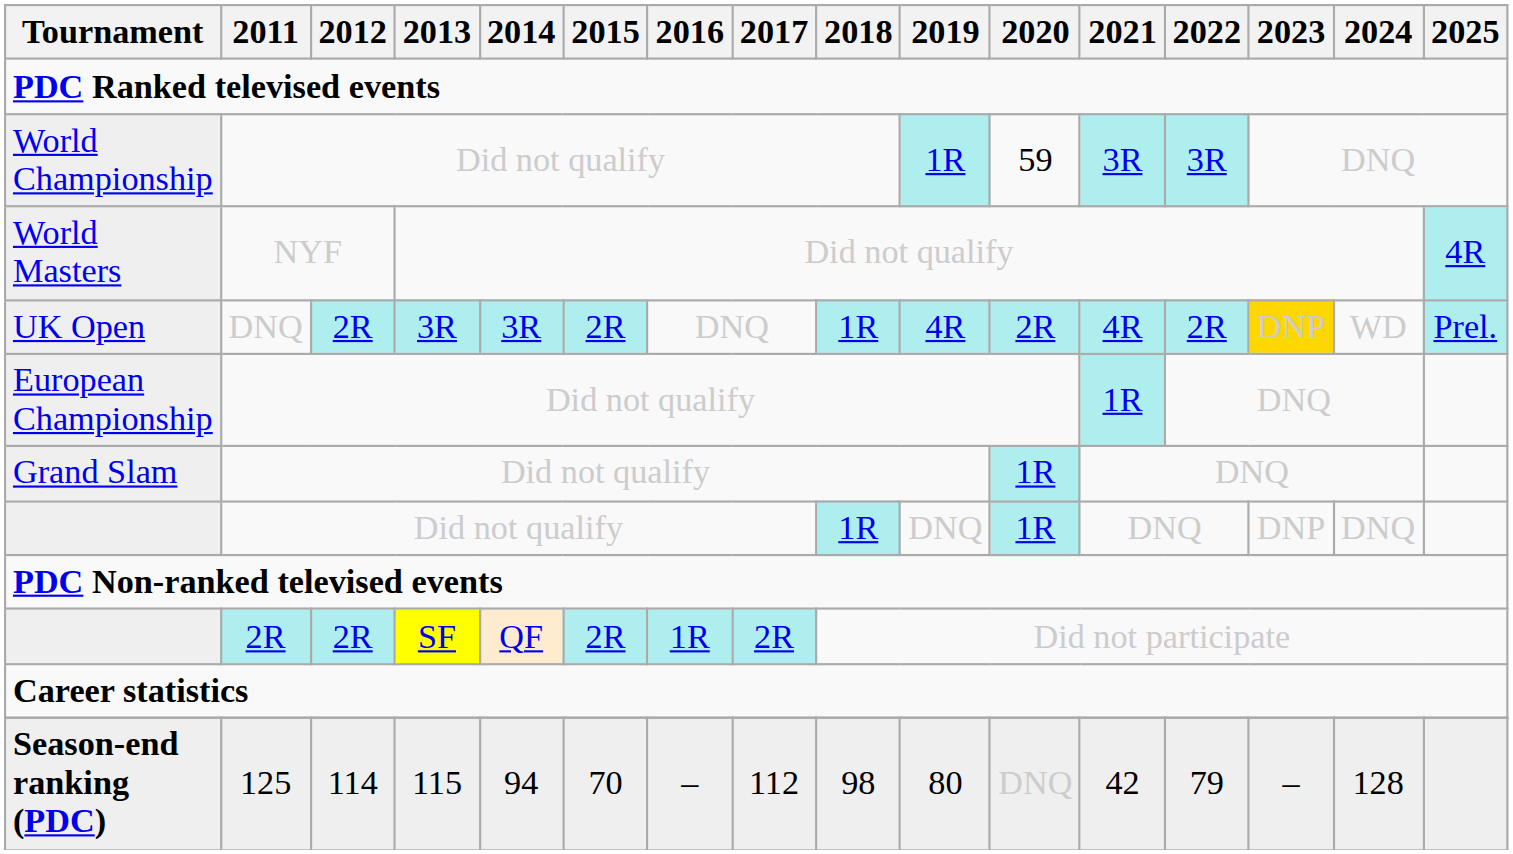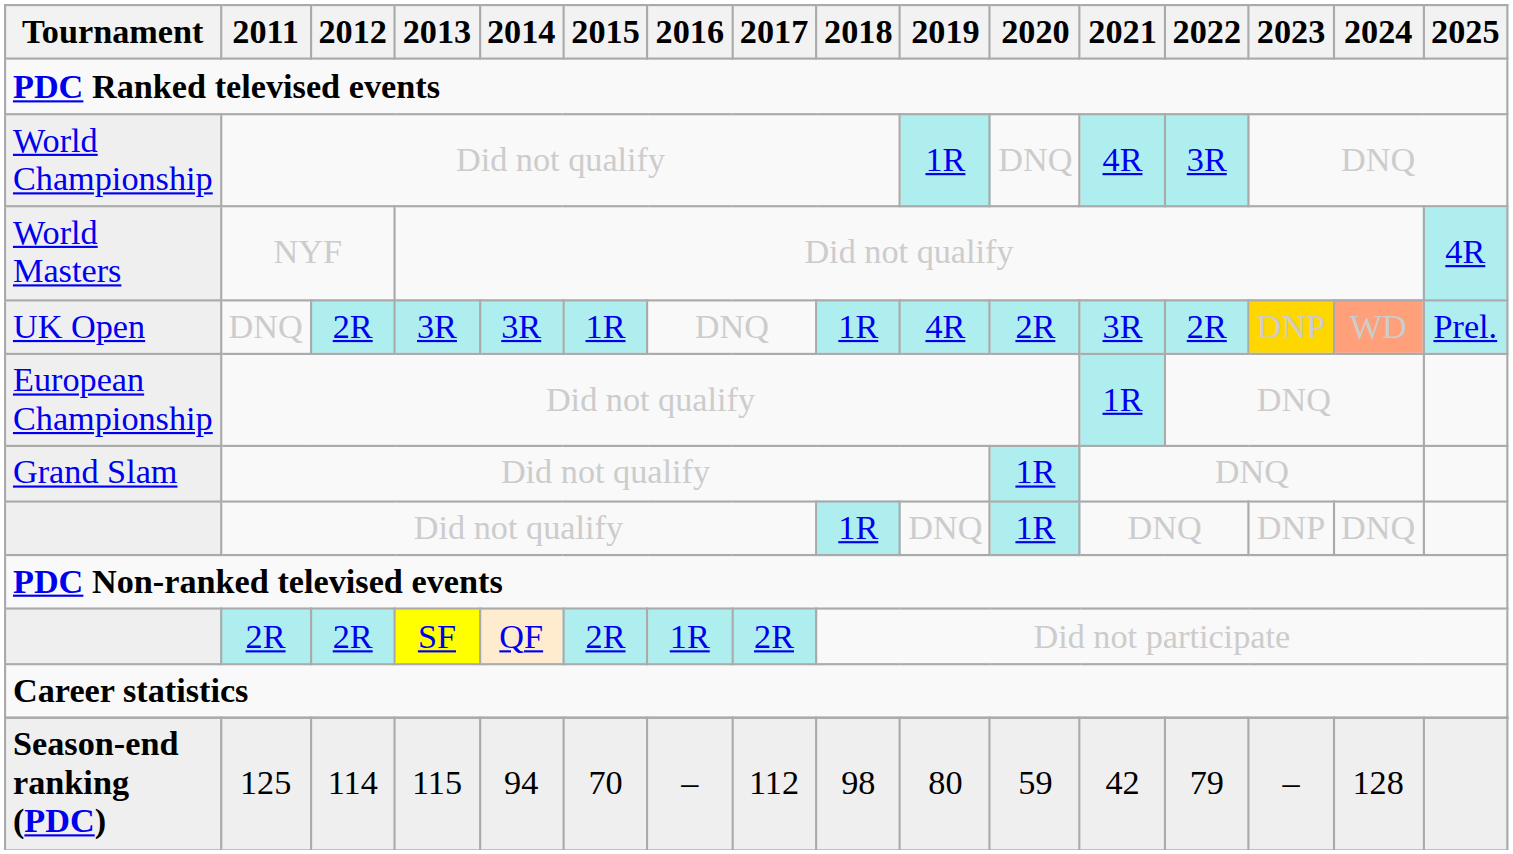(1035, 159) 59 -> (1035, 159) DNQ
(1123, 159) 3R -> (1123, 159) 4R
(605, 325) 2R -> (605, 325) 1R
(1123, 325) 4R -> (1123, 325) 3R
(1378, 325) no background -> (1378, 325) lightsalmon background
(1035, 783) DNQ -> (1035, 783) 59
